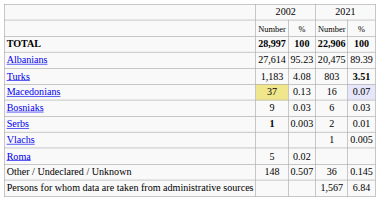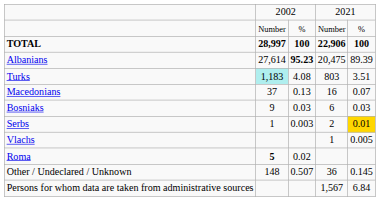(302, 60) normal -> (302, 60) bold
(272, 76) no background -> (272, 76) paleturquoise background
(362, 76) bold -> (362, 76) normal
(272, 92) khaki background -> (272, 92) no background
(362, 92) lavender background -> (362, 92) no background
(272, 124) bold -> (272, 124) normal
(362, 124) no background -> (362, 124) gold background
(272, 156) normal -> (272, 156) bold
